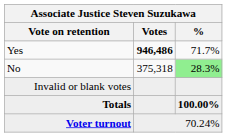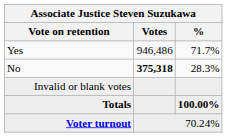(155, 50) bold -> (155, 50) normal
(155, 68) normal -> (155, 68) bold
(205, 68) lightgreen background -> (205, 68) no background
